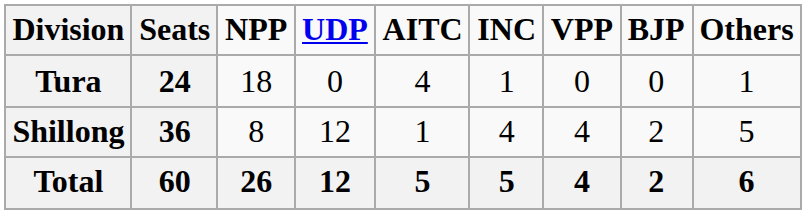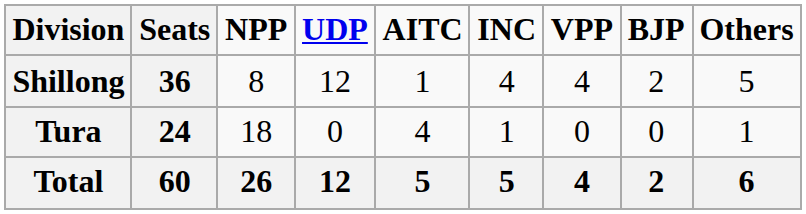rows swapped: (68, 80) <-> (68, 131)
